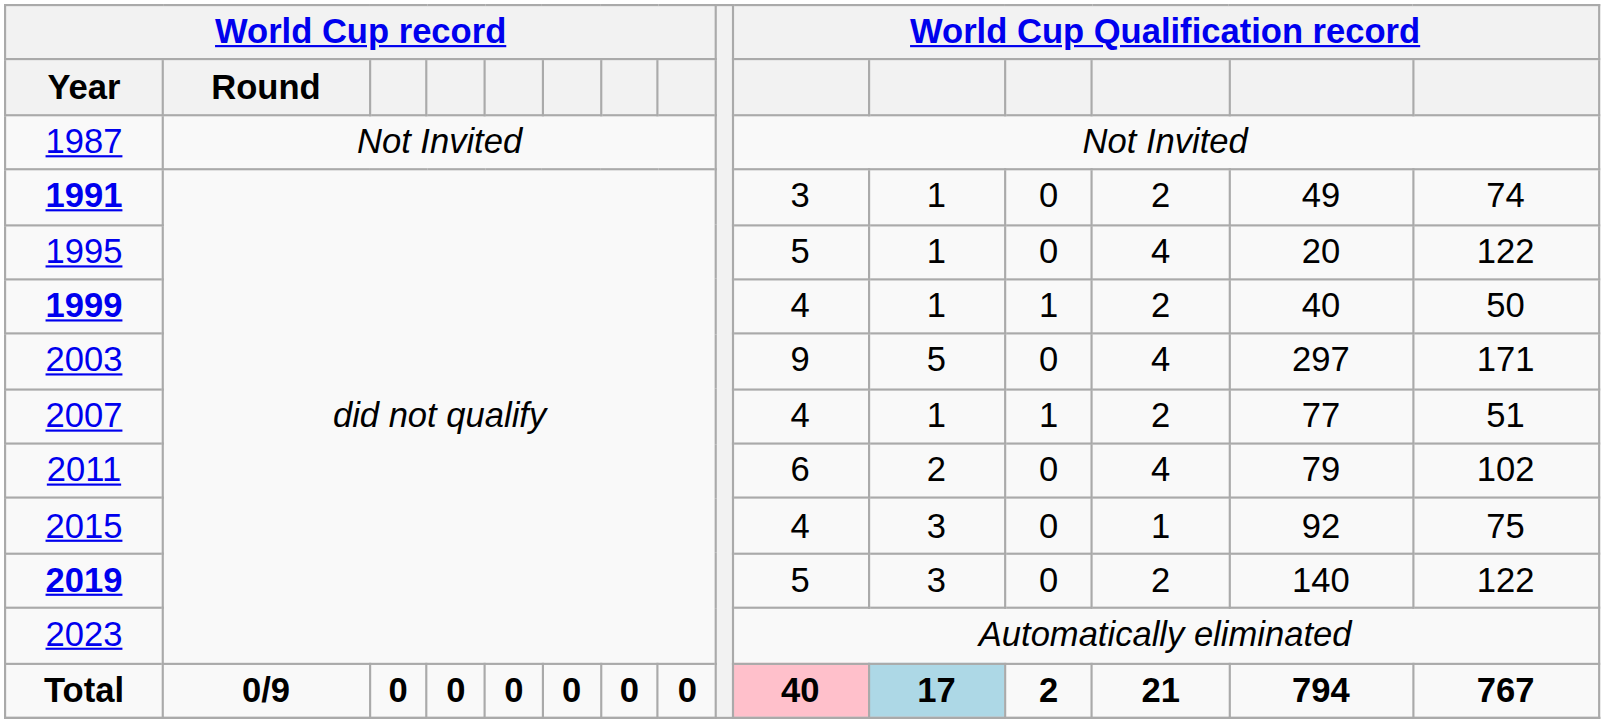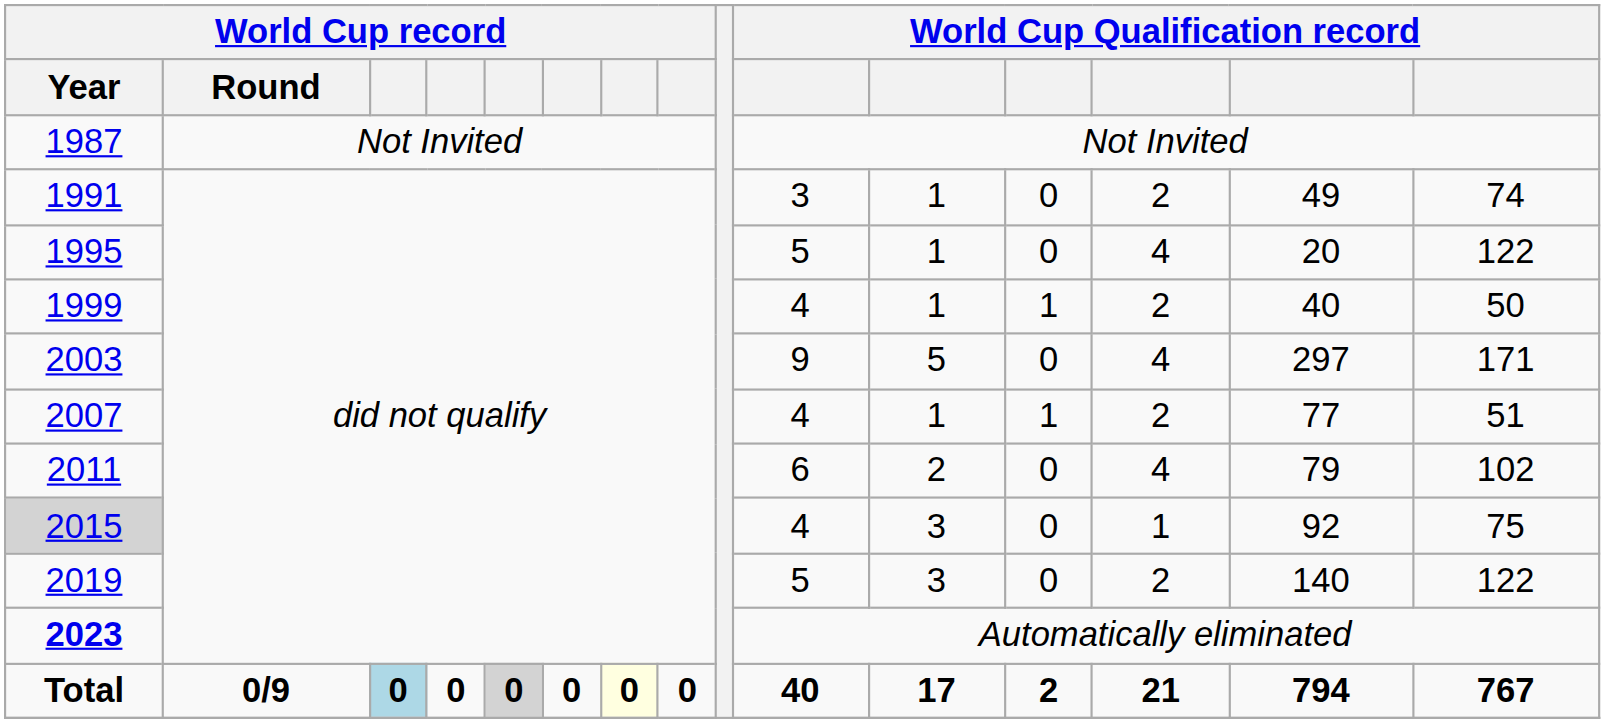(84, 196) bold -> (84, 196) normal
(84, 305) bold -> (84, 305) normal
(84, 525) no background -> (84, 525) lightgrey background
(84, 580) bold -> (84, 580) normal
(84, 634) normal -> (84, 634) bold
(398, 689) no background -> (398, 689) lightblue background
(514, 689) no background -> (514, 689) lightgrey background
(629, 689) no background -> (629, 689) lightyellow background
(800, 689) pink background -> (800, 689) no background
(936, 689) lightblue background -> (936, 689) no background
